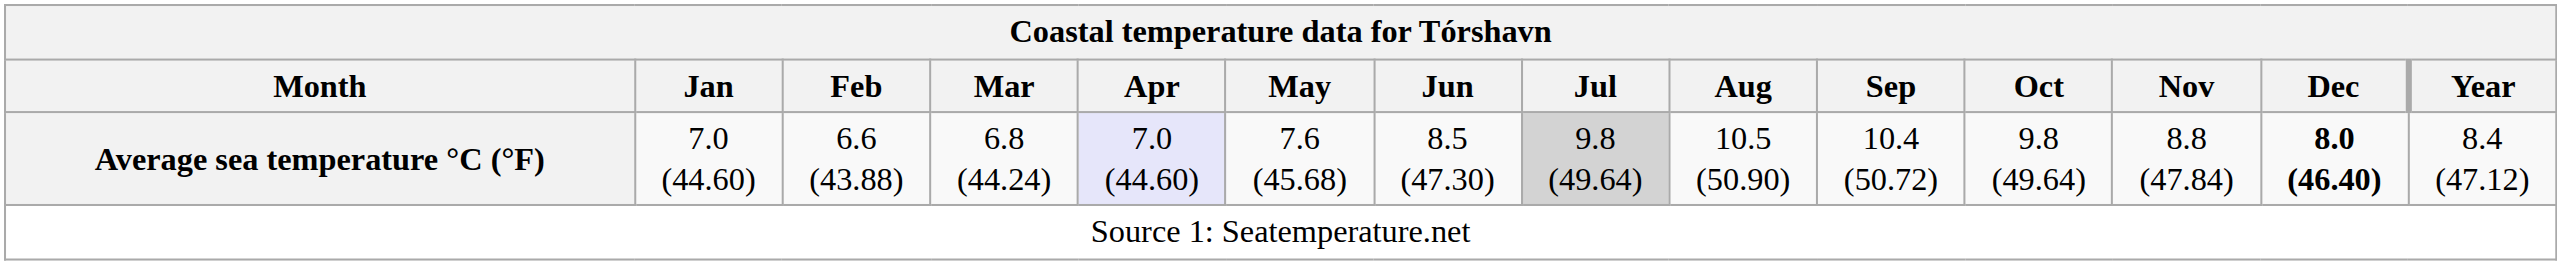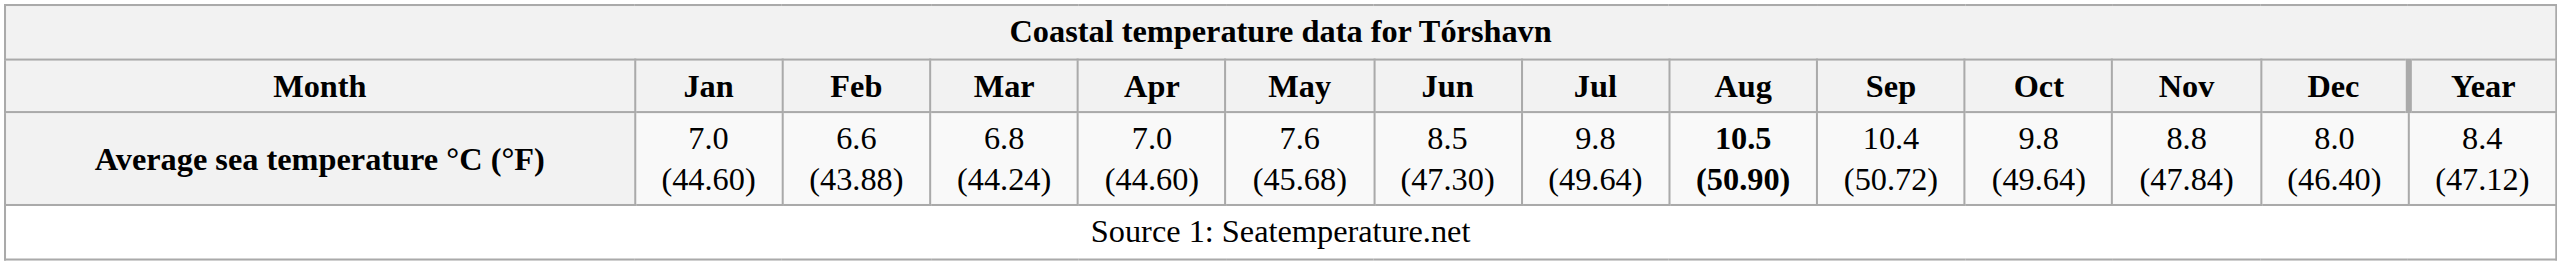(1152, 158) lavender background -> (1152, 158) no background
(1595, 158) lightgrey background -> (1595, 158) no background
(1743, 158) normal -> (1743, 158) bold
(2334, 158) bold -> (2334, 158) normal
